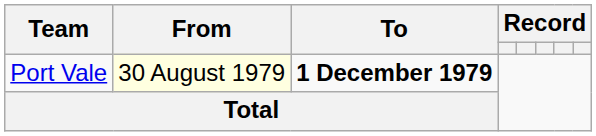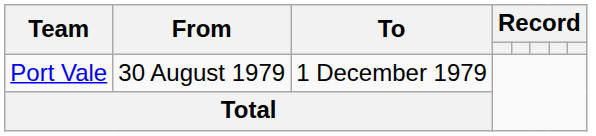(202, 72) lightyellow background -> (202, 72) no background
(394, 72) bold -> (392, 72) normal
